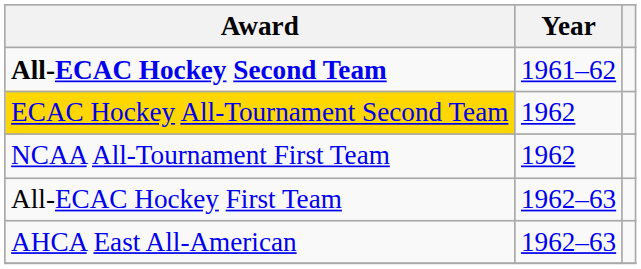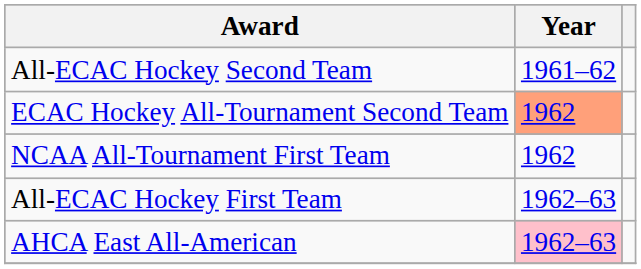(199, 69) bold -> (192, 69) normal
(260, 112) gold background -> (260, 112) no background
(548, 112) no background -> (548, 112) lightsalmon background
(569, 241) no background -> (569, 241) pink background
